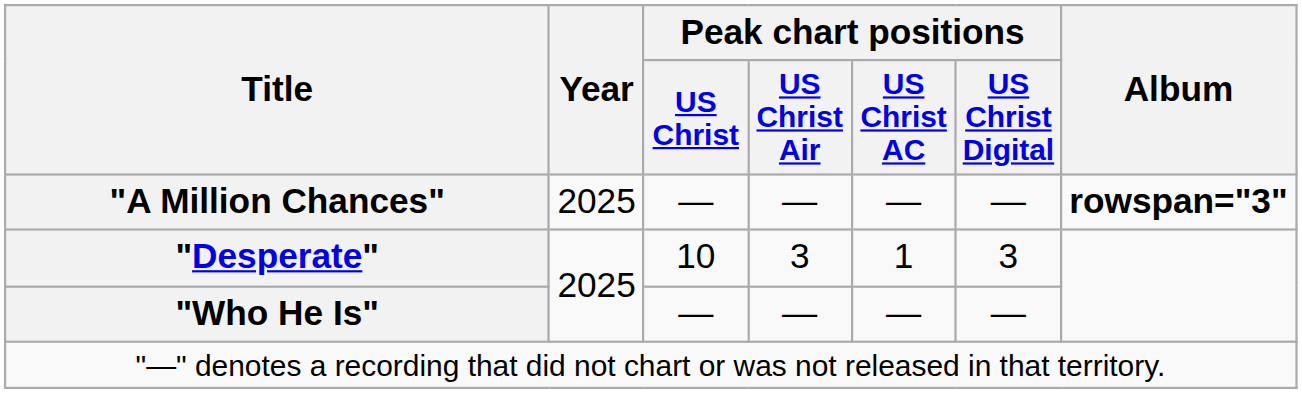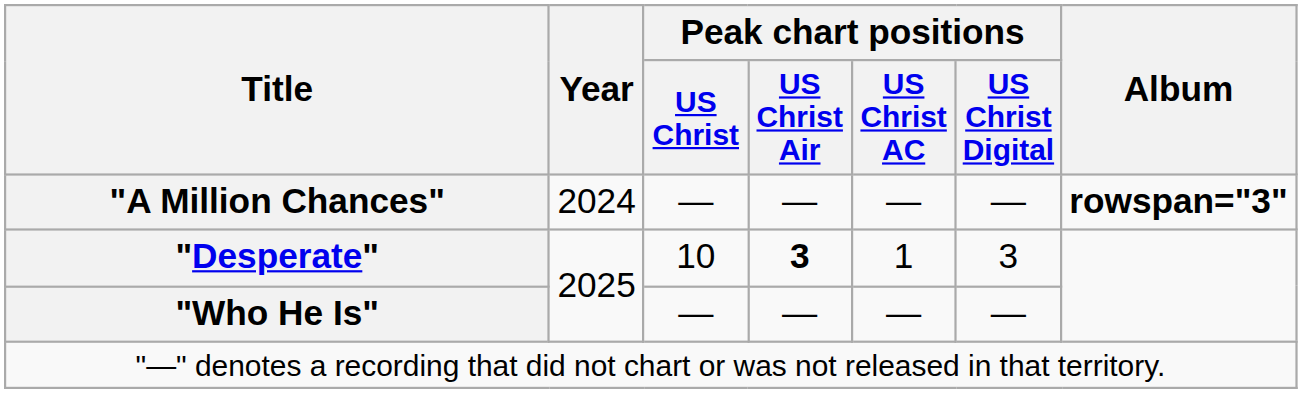(597, 201) 2025 -> (597, 201) 2024
(800, 257) normal -> (800, 257) bold
